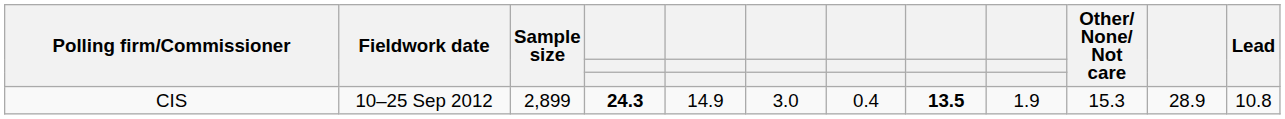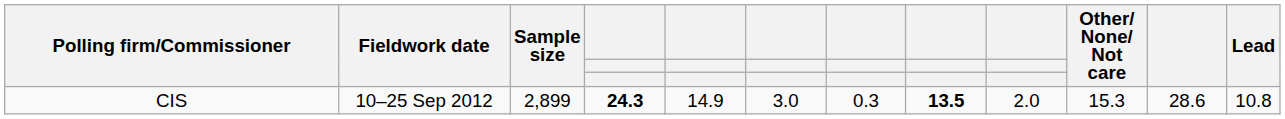(866, 100) 0.4 -> (866, 100) 0.3
(1027, 100) 1.9 -> (1027, 100) 2.0
(1187, 100) 28.9 -> (1187, 100) 28.6
